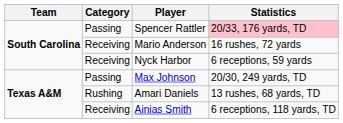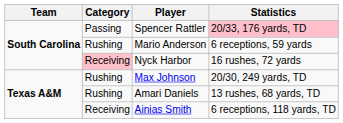(107, 45) Receiving -> (104, 45) Rushing
(256, 45) 16 rushes, 72 yards -> (261, 45) 6 receptions, 59 yards
(107, 61) no background -> (107, 61) pink background
(261, 61) 6 receptions, 59 yards -> (256, 61) 16 rushes, 72 yards
(103, 77) Passing -> (104, 77) Rushing
